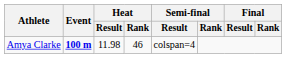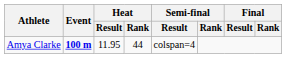(109, 45) 11.98 -> (109, 45) 11.95
(138, 45) 46 -> (138, 45) 44
